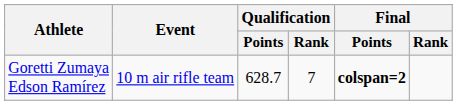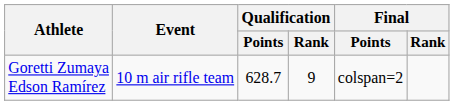(311, 78) 7 -> (311, 78) 9
(372, 78) bold -> (370, 78) normal
